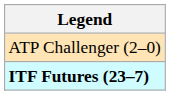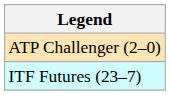(79, 76) bold -> (75, 76) normal
